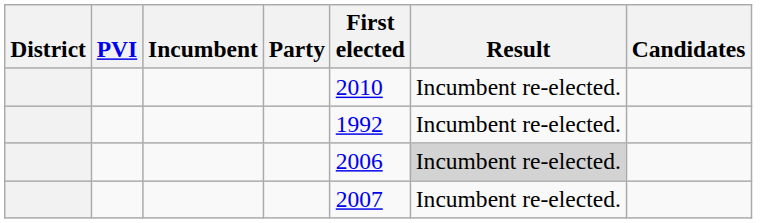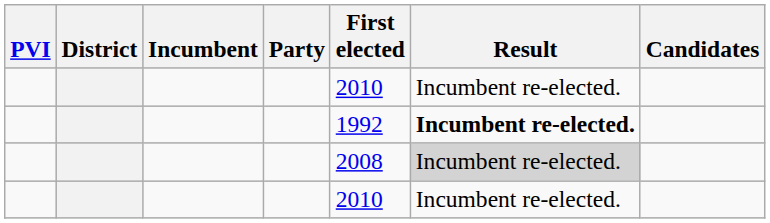columns swapped: (48, 49) <-> (117, 49)
(518, 124) normal -> (525, 124) bold
(359, 161) 2006 -> (359, 161) 2008
(359, 198) 2007 -> (359, 198) 2010
